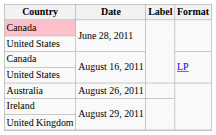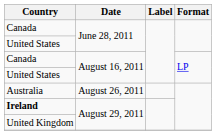(21, 28) pink background -> (21, 28) no background
(21, 106) normal -> (22, 106) bold
